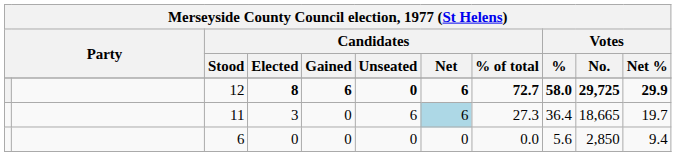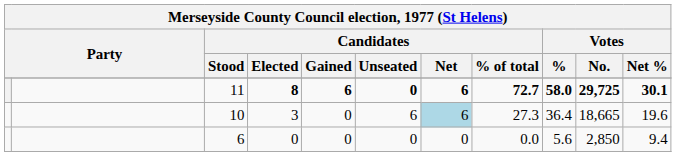(237, 90) 12 -> (237, 90) 11
(655, 90) 29.9 -> (655, 90) 30.1
(237, 115) 11 -> (237, 115) 10
(655, 115) 19.7 -> (655, 115) 19.6
